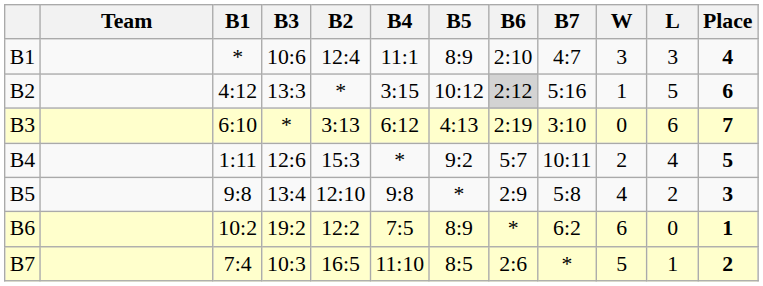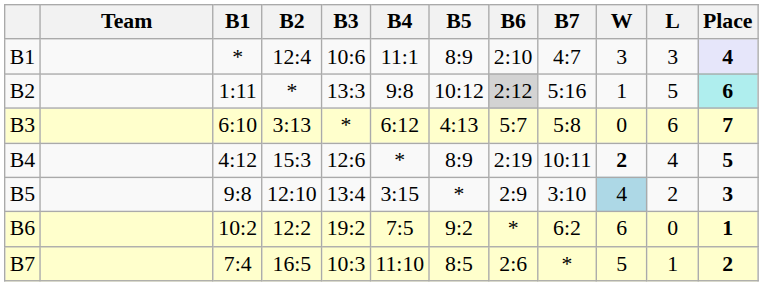columns swapped: (341, 21) <-> (286, 21)
(728, 56) no background -> (728, 56) lavender background
(238, 90) 4:12 -> (238, 90) 1:11
(400, 90) 3:15 -> (400, 90) 9:8
(728, 90) no background -> (728, 90) paleturquoise background
(513, 125) 2:19 -> (513, 125) 5:7
(567, 125) 3:10 -> (567, 125) 5:8
(238, 159) 1:11 -> (238, 159) 4:12
(459, 159) 9:2 -> (459, 159) 8:9
(513, 159) 5:7 -> (513, 159) 2:19
(622, 159) normal -> (622, 159) bold
(400, 194) 9:8 -> (400, 194) 3:15
(567, 194) 5:8 -> (567, 194) 3:10
(622, 194) no background -> (622, 194) lightblue background
(459, 228) 8:9 -> (459, 228) 9:2
